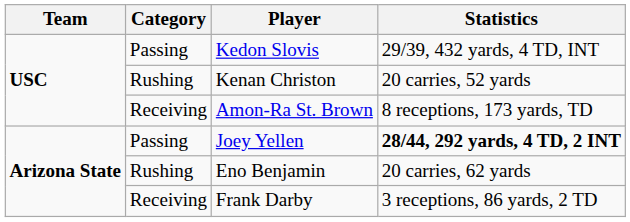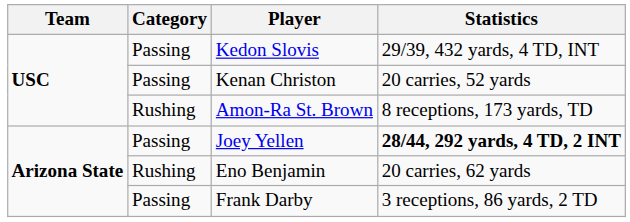(162, 80) Rushing -> (161, 80) Passing
(168, 110) Receiving -> (164, 110) Rushing
(168, 200) Receiving -> (161, 200) Passing
